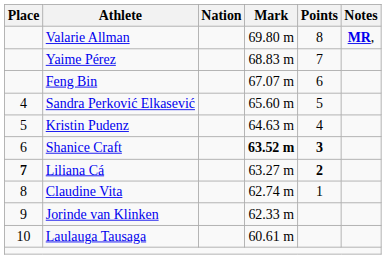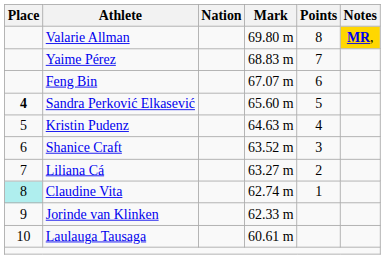(361, 37) no background -> (360, 37) gold background
(23, 103) normal -> (23, 103) bold
(271, 147) bold -> (271, 147) normal
(319, 147) bold -> (319, 147) normal
(23, 170) bold -> (23, 170) normal
(319, 170) bold -> (319, 170) normal
(23, 192) no background -> (23, 192) paleturquoise background
